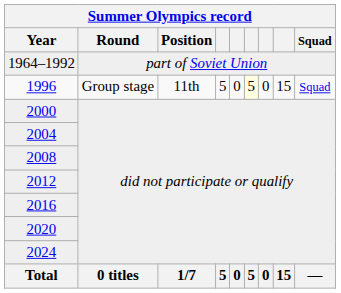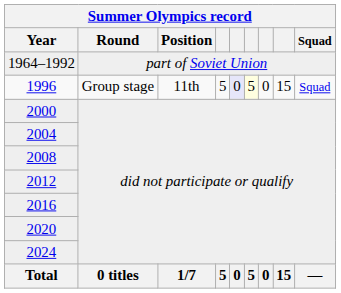(237, 87) no background -> (237, 87) lavender background
